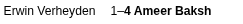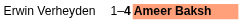(173, 11) no background -> (173, 11) lightsalmon background
